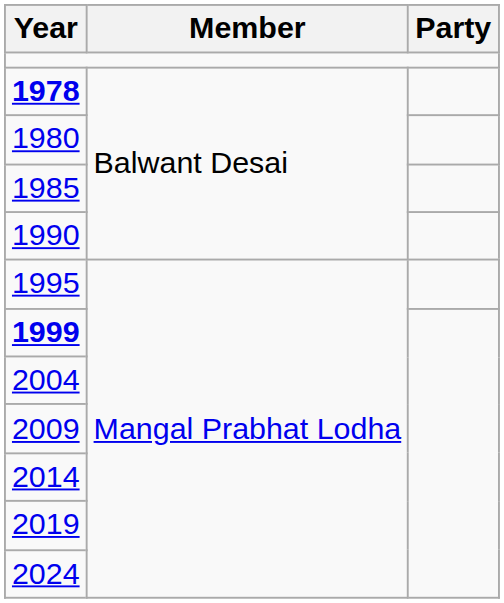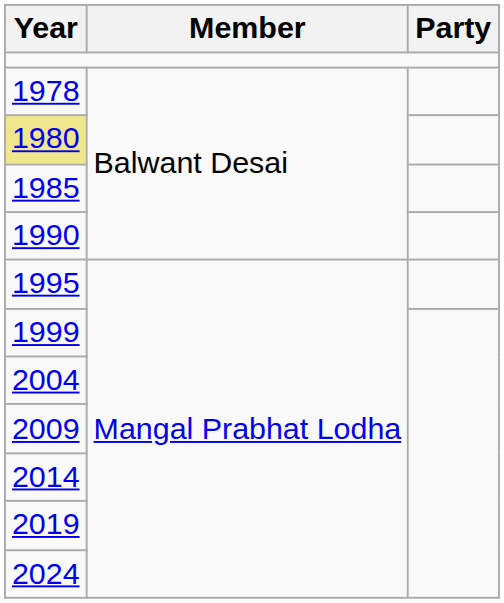(46, 90) bold -> (46, 90) normal
(46, 139) no background -> (46, 139) khaki background
(46, 331) bold -> (46, 331) normal
